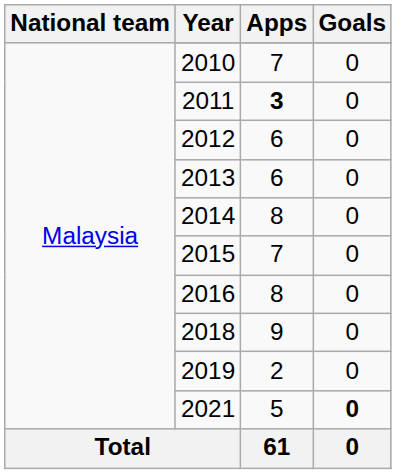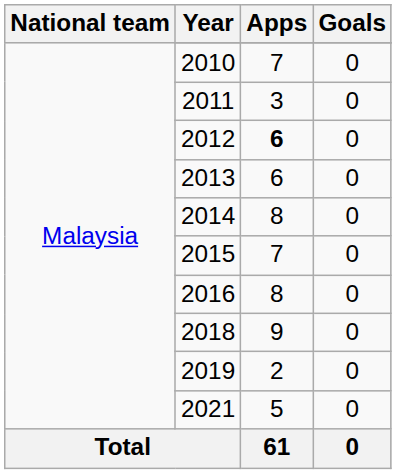(277, 100) bold -> (277, 100) normal
(277, 139) normal -> (277, 139) bold
(352, 409) bold -> (352, 409) normal
